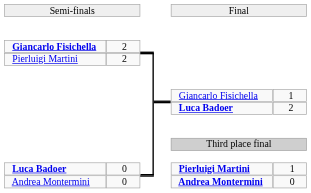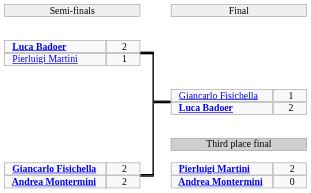(51, 47) Giancarlo Fisichella -> (36, 47) Luca Badoer
(123, 59) 2 -> (123, 59) 1
(36, 169) Luca Badoer -> (51, 169) Giancarlo Fisichella
(123, 169) 0 -> (123, 169) 2
(290, 169) 1 -> (290, 169) 2
(47, 182) normal -> (50, 182) bold
(123, 182) 0 -> (123, 182) 2
